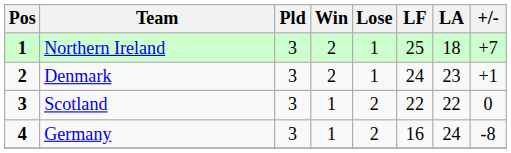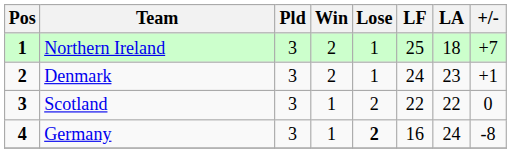(374, 133) normal -> (374, 133) bold
